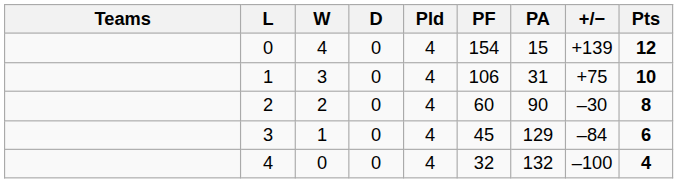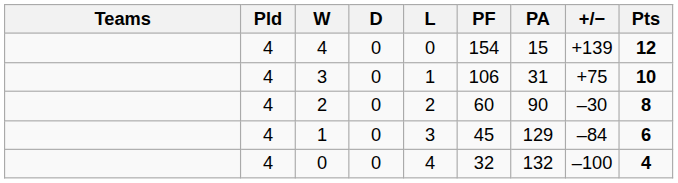columns swapped: (430, 18) <-> (268, 18)
